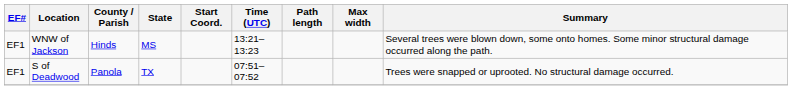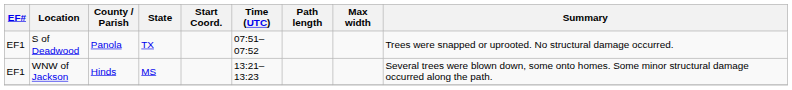rows swapped: (56, 71) <-> (50, 44)
